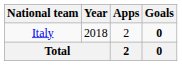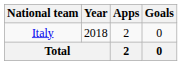(159, 32) bold -> (159, 32) normal
